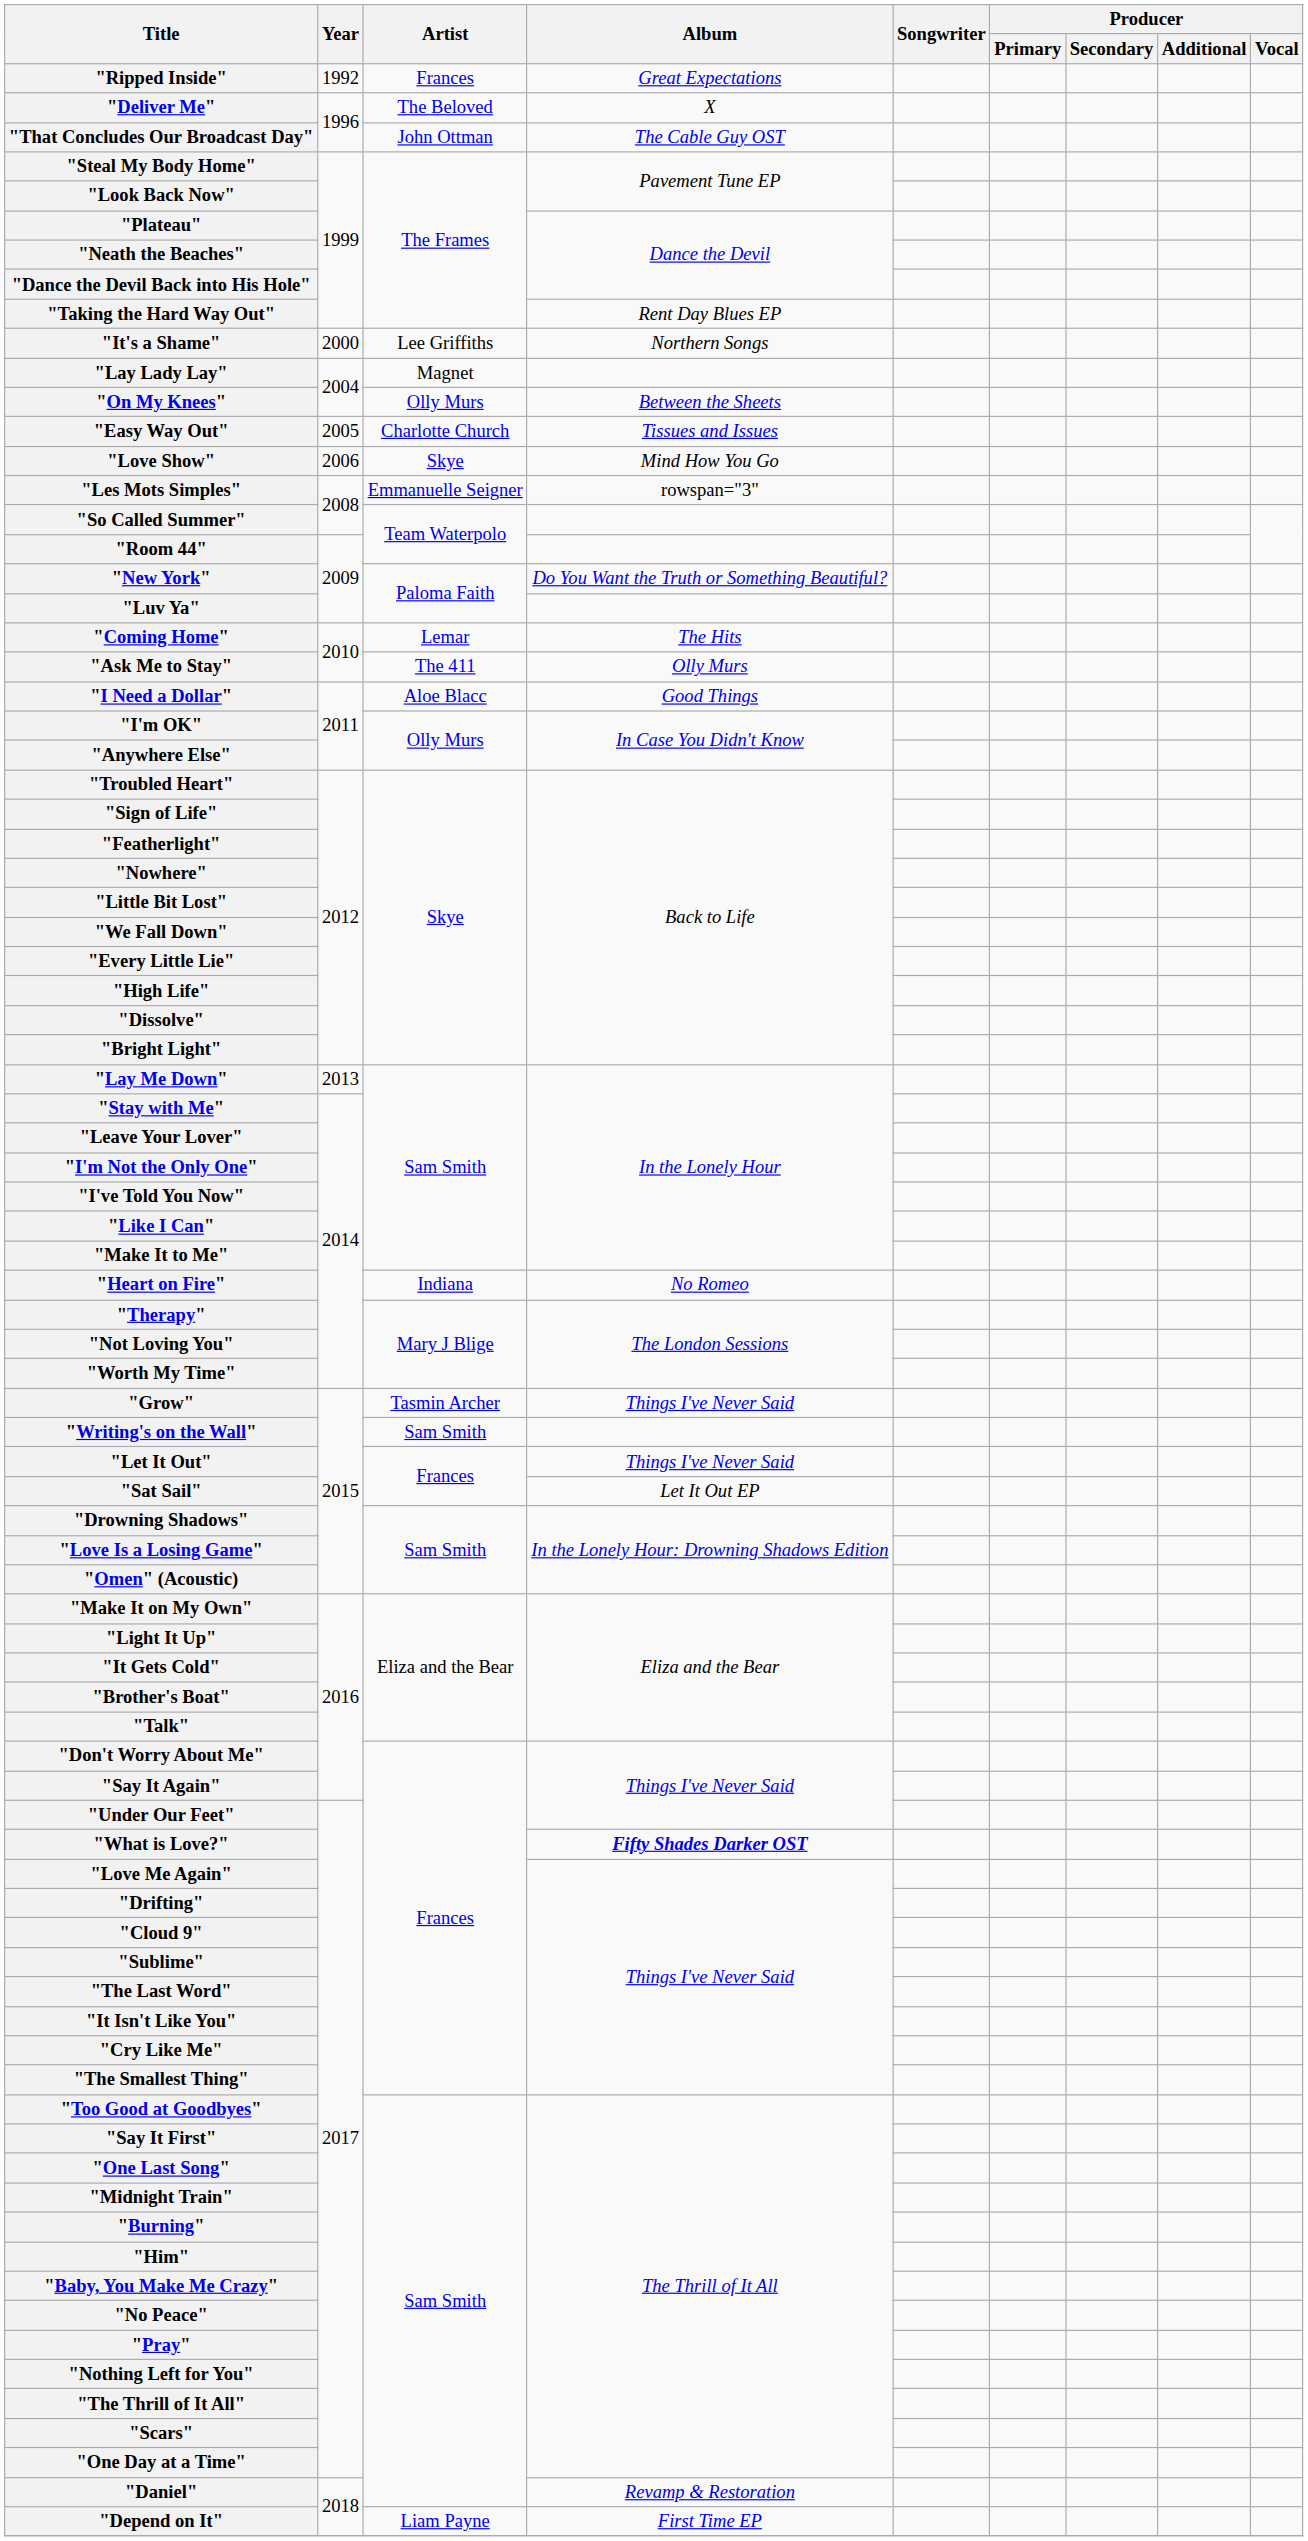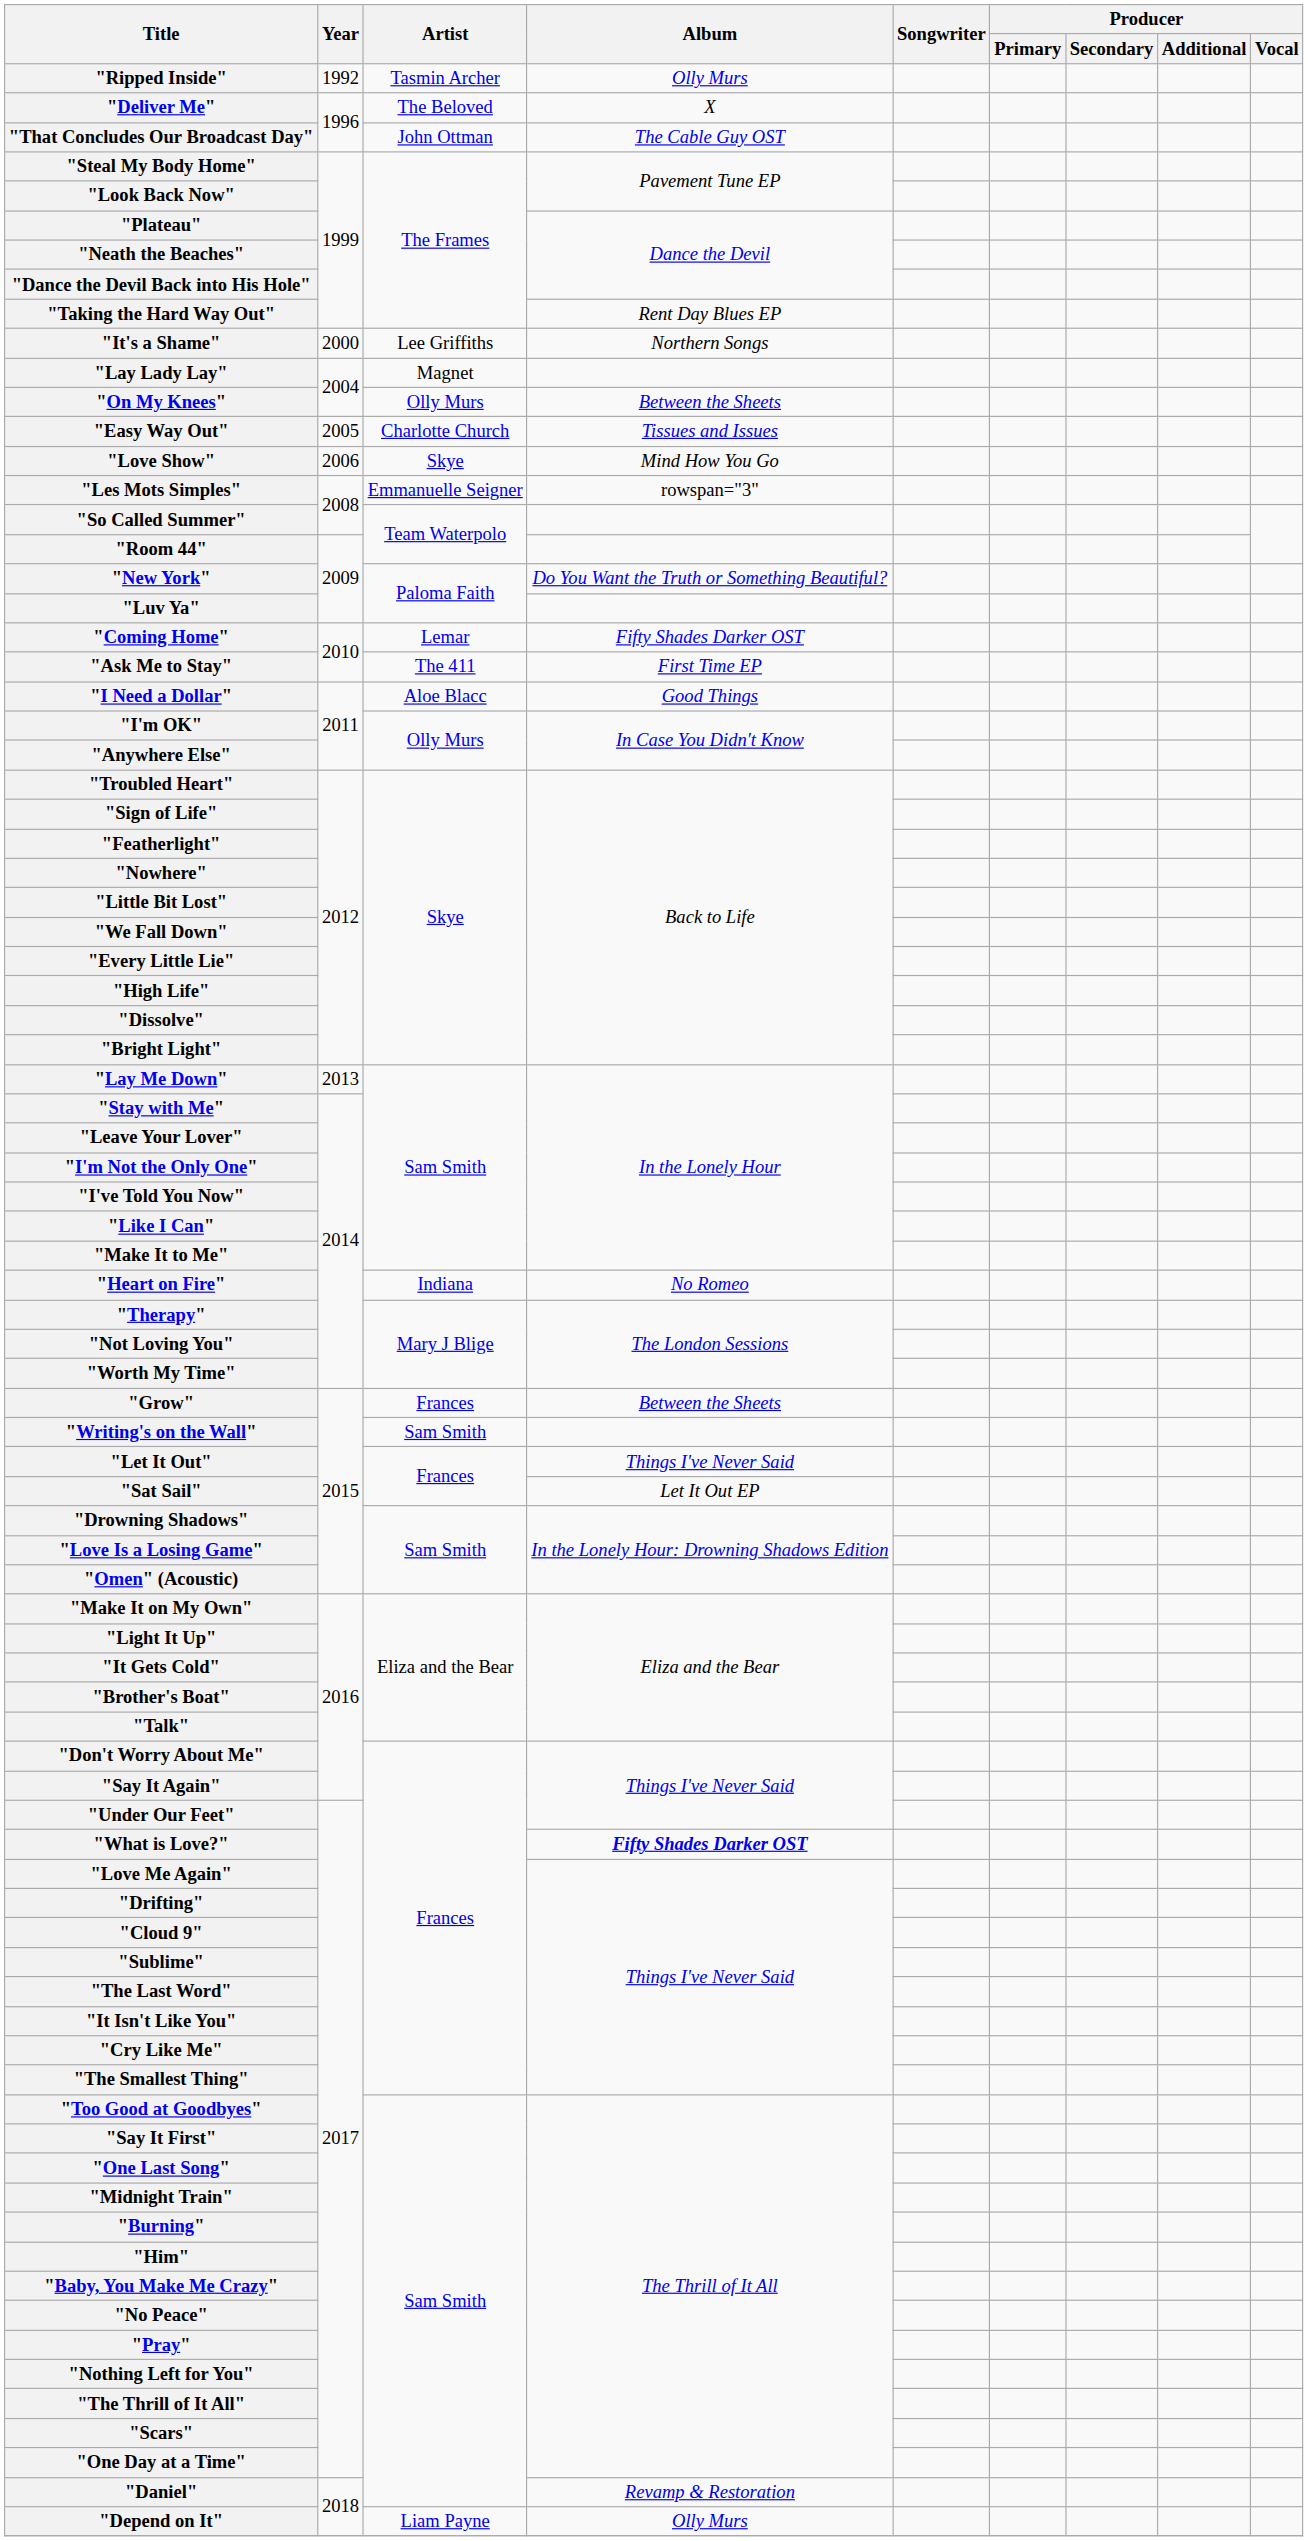(445, 78) Frances -> (445, 78) Tasmin Archer
(710, 78) Great Expectations -> (710, 78) Olly Murs
(710, 637) The Hits -> (710, 637) Fifty Shades Darker OST
(710, 666) Olly Murs -> (710, 666) First Time EP
(445, 1402) Tasmin Archer -> (445, 1402) Frances
(710, 1402) Things I've Never Said -> (710, 1402) Between the Sheets
(710, 2521) First Time EP -> (710, 2521) Olly Murs
